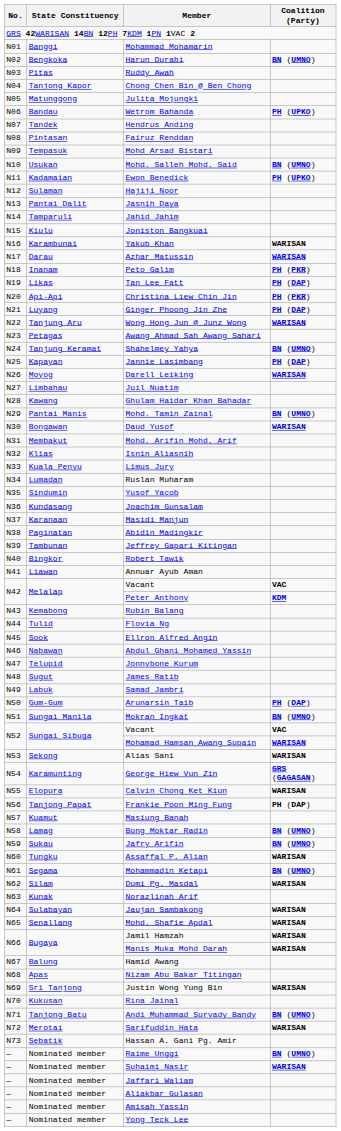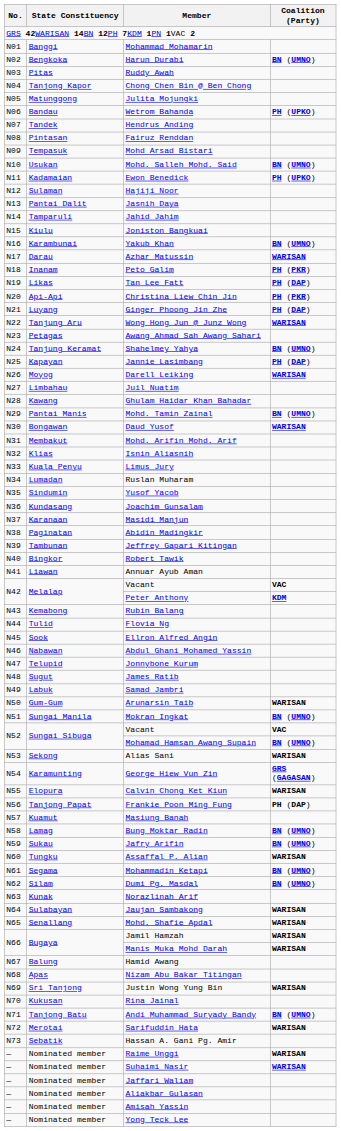(289, 243) WARISAN -> (294, 243) BN (UMNO)
(291, 703) PH (DAP) -> (289, 703) WARISAN
(289, 743) WARISAN -> (294, 743) BN (UMNO)
(289, 883) WARISAN -> (294, 883) BN (UMNO)
(294, 1054) BN (UMNO) -> (289, 1054) WARISAN
